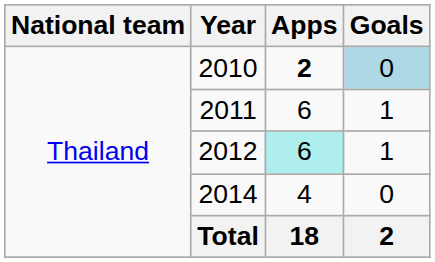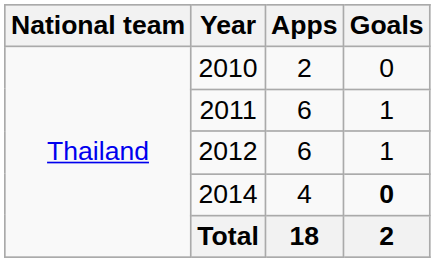(304, 67) bold -> (304, 67) normal
(387, 67) lightblue background -> (387, 67) no background
(304, 151) paleturquoise background -> (304, 151) no background
(387, 194) normal -> (387, 194) bold
